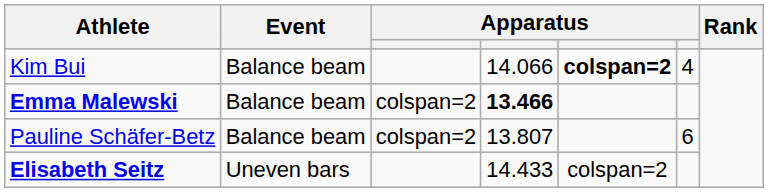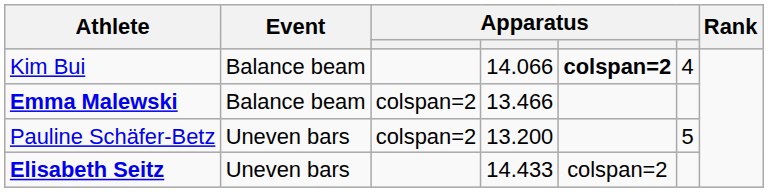(520, 101) bold -> (520, 101) normal
(296, 136) Balance beam -> (288, 136) Uneven bars
(520, 136) 13.807 -> (520, 136) 13.200
(687, 136) 6 -> (687, 136) 5
